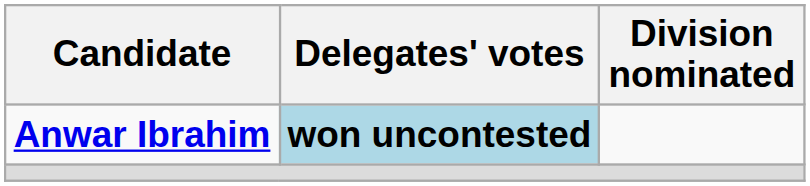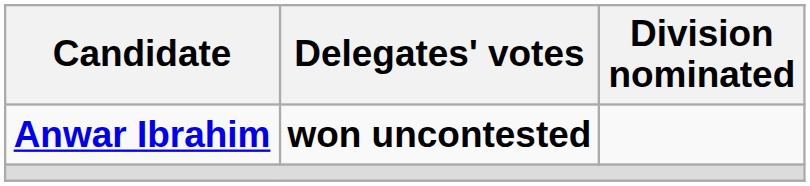(439, 134) lightblue background -> (439, 134) no background
